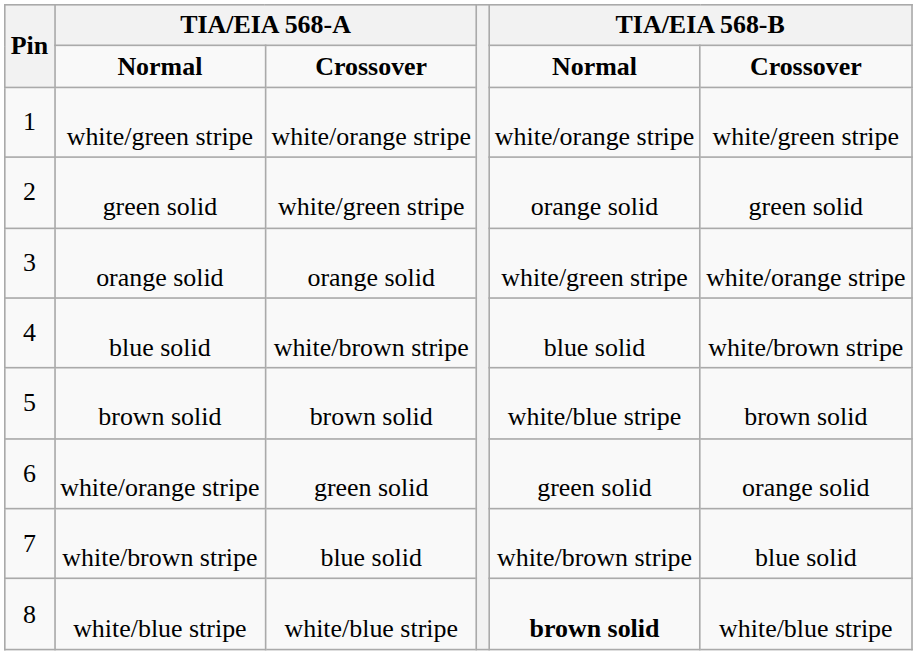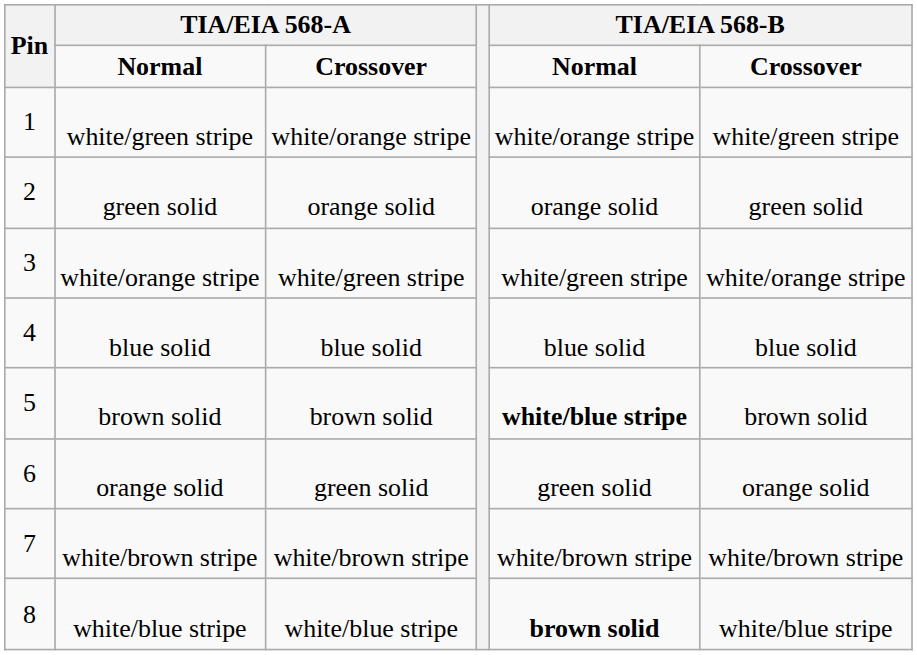(371, 206) white/green stripe -> (371, 206) orange solid
(160, 276) orange solid -> (160, 276) white/orange stripe
(371, 276) orange solid -> (371, 276) white/green stripe
(371, 347) white/brown stripe -> (371, 347) blue solid
(806, 347) white/brown stripe -> (806, 347) blue solid
(594, 417) normal -> (594, 417) bold
(160, 487) white/orange stripe -> (160, 487) orange solid
(371, 558) blue solid -> (371, 558) white/brown stripe
(806, 558) blue solid -> (806, 558) white/brown stripe
